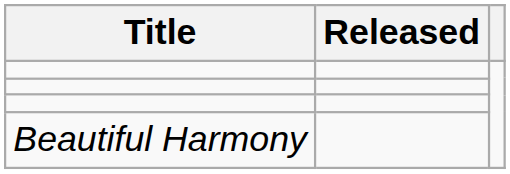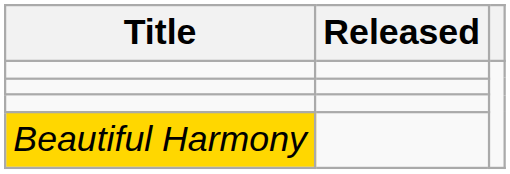(160, 138) no background -> (160, 138) gold background
